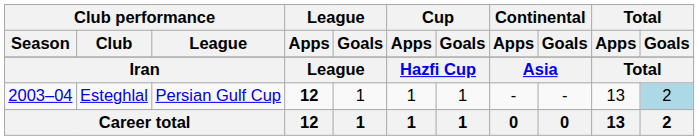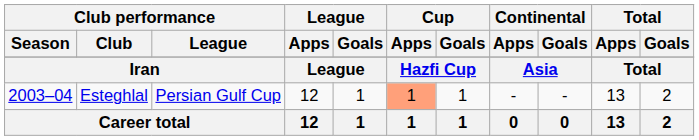(309, 95) bold -> (309, 95) normal
(411, 95) no background -> (411, 95) lightsalmon background
(667, 95) lightblue background -> (667, 95) no background
